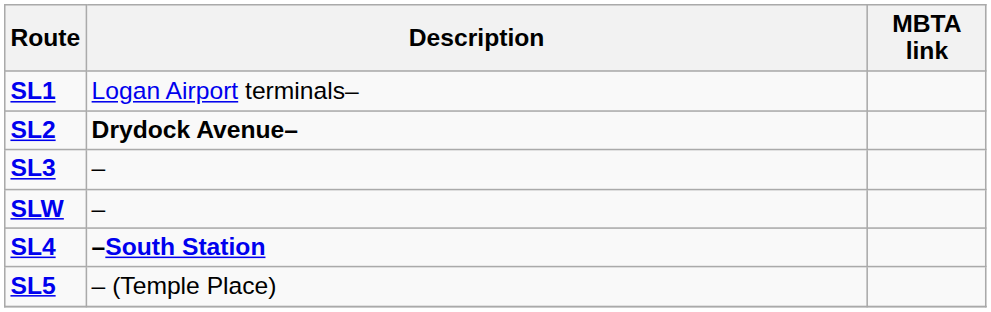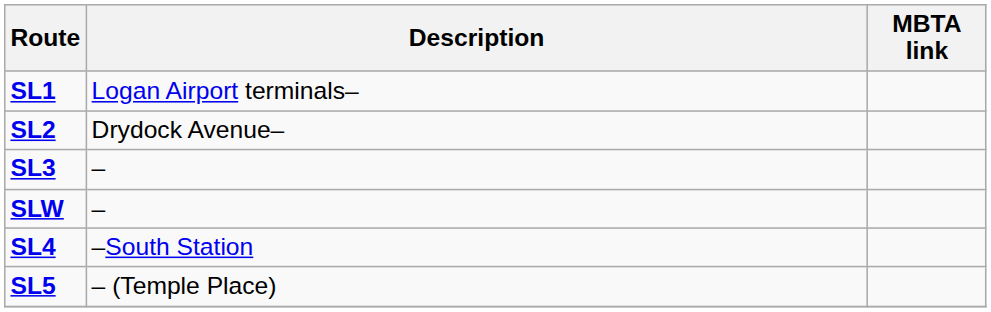(195, 129) bold -> (188, 129) normal
(179, 247) bold -> (172, 247) normal
